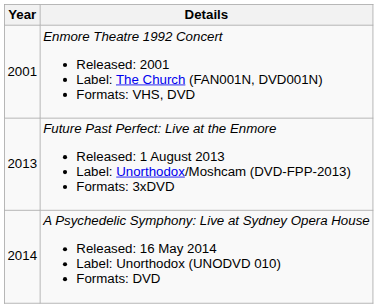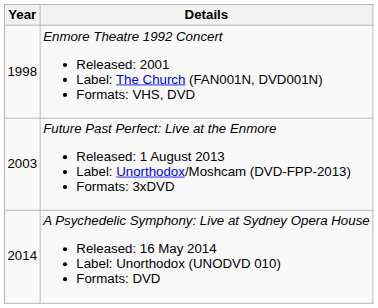(22, 71) 2001 -> (22, 71) 1998
(22, 164) 2013 -> (22, 164) 2003
